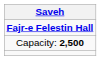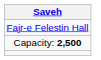(50, 27) bold -> (48, 27) normal
